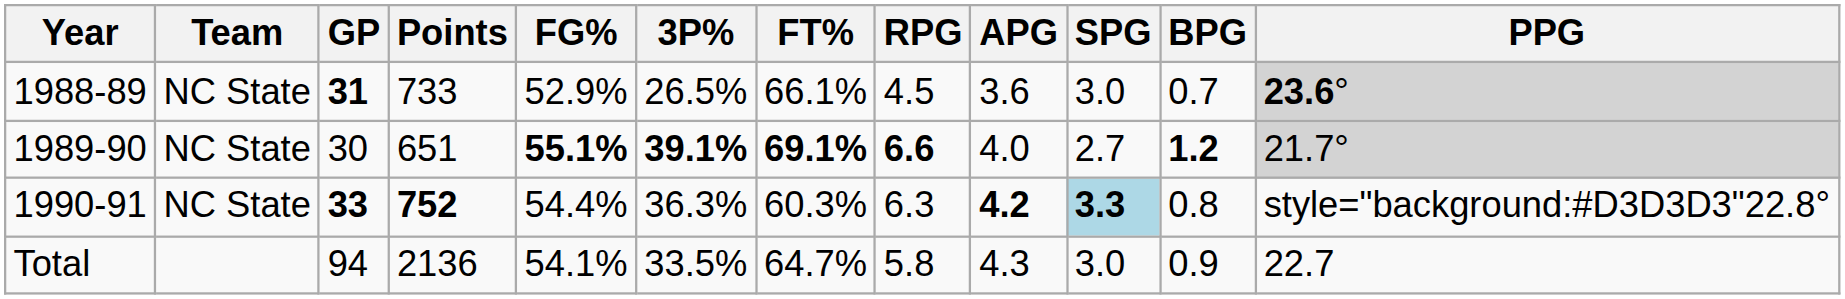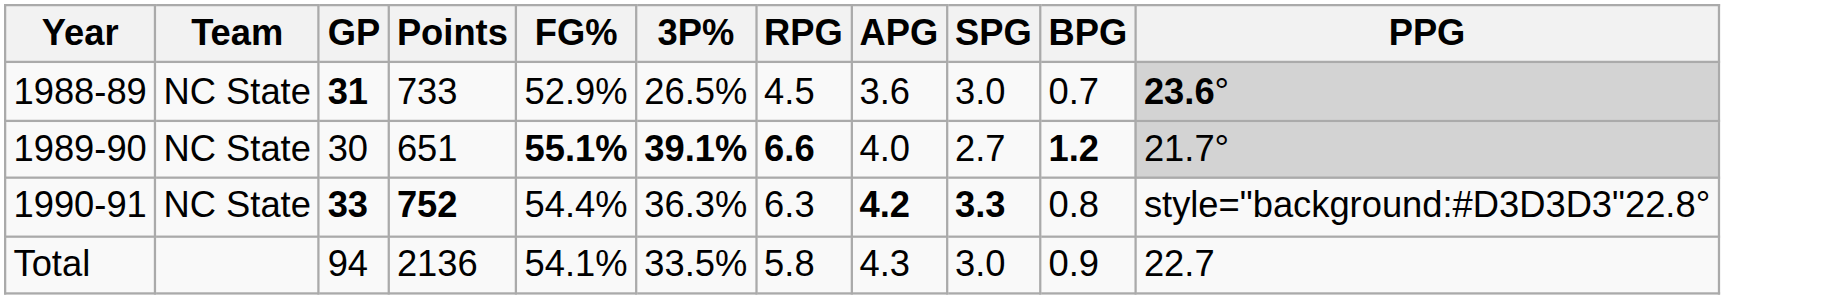- column: (816, 33)
(1100, 206) lightblue background -> (980, 206) no background
